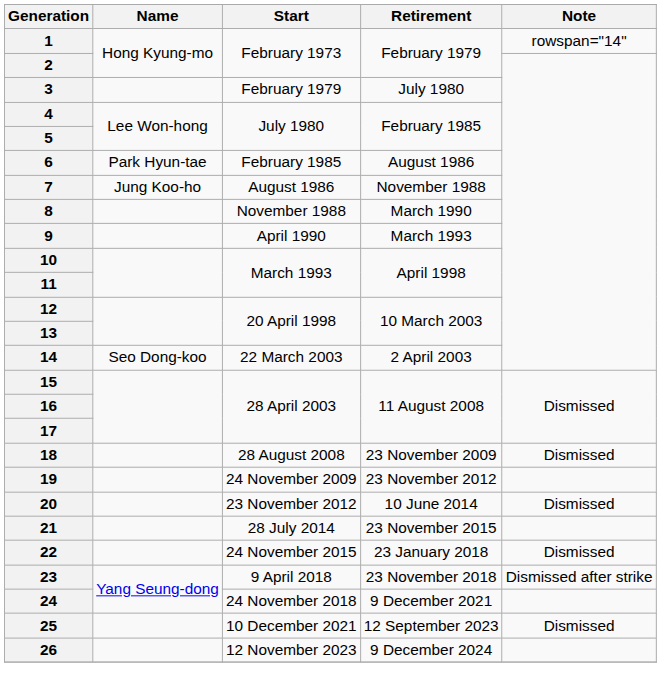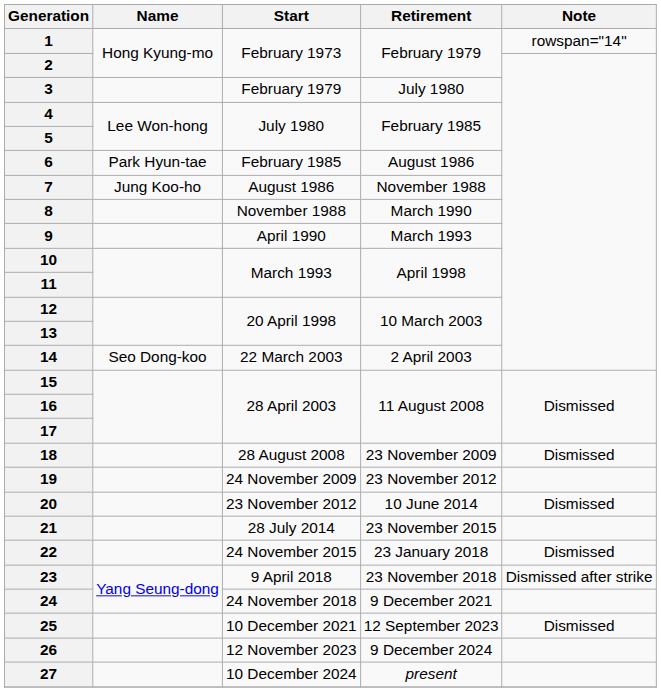+ row: (49, 674)
